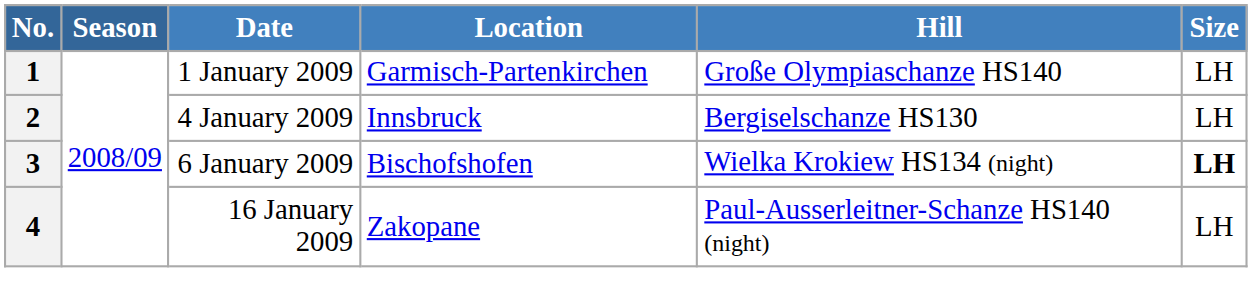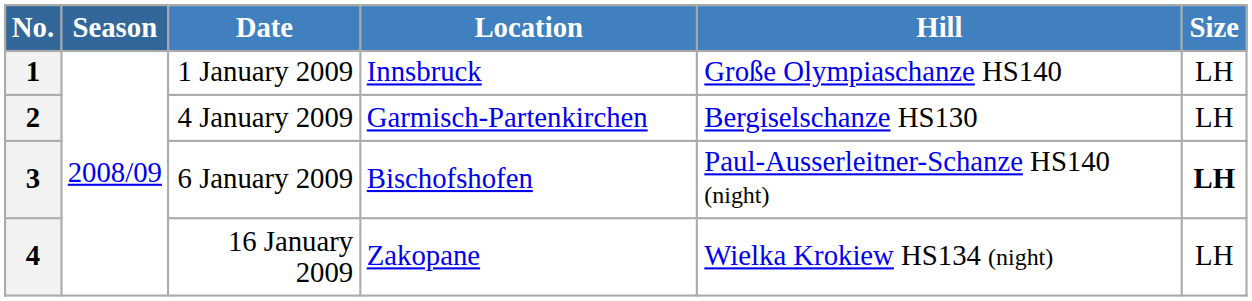(507, 72) Garmisch-Partenkirchen -> (424, 72) Innsbruck
(424, 117) Innsbruck -> (507, 117) Garmisch-Partenkirchen
(879, 162) Wielka Krokiew HS134 (night) -> (907, 177) Paul-Ausserleitner-Schanze HS140 (night)
(907, 224) Paul-Ausserleitner-Schanze HS140 (night) -> (879, 255) Wielka Krokiew HS134 (night)
